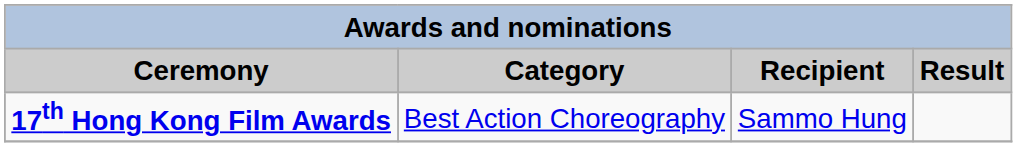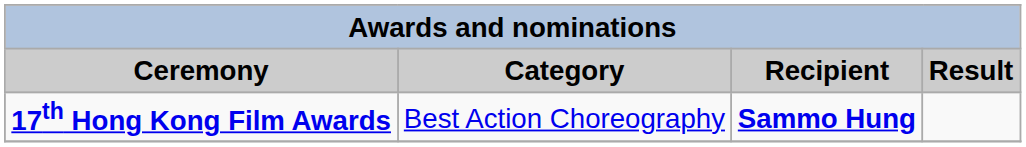(822, 117) normal -> (827, 117) bold
